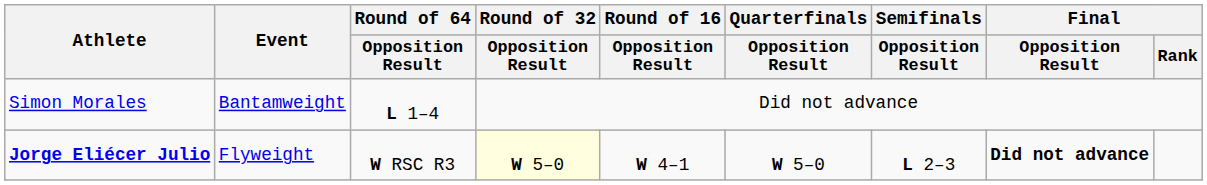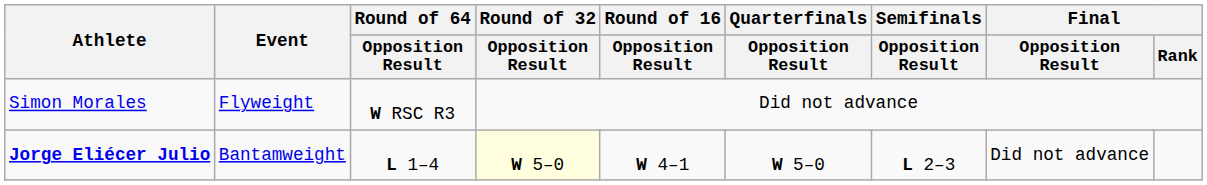(282, 104) Bantamweight -> (266, 104) Flyweight
(413, 115) L 1–4 -> (413, 115) W RSC R3
(266, 155) Flyweight -> (282, 155) Bantamweight
(413, 165) W RSC R3 -> (413, 165) L 1–4
(1070, 155) bold -> (1070, 155) normal
